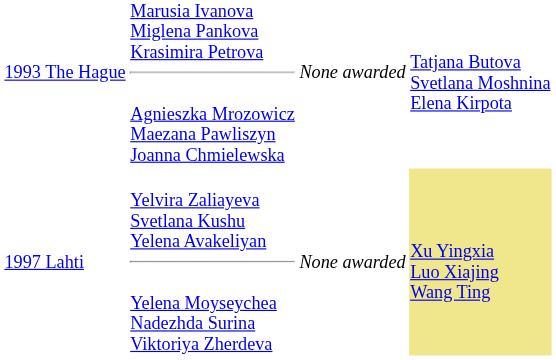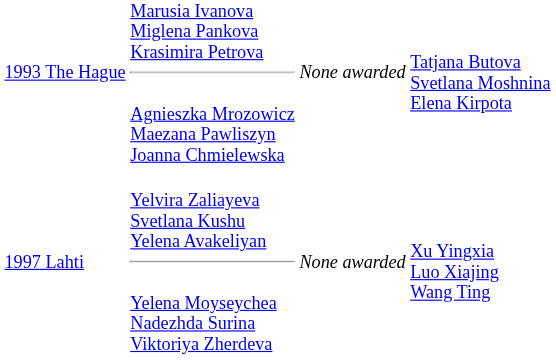(454, 272) khaki background -> (454, 272) no background
